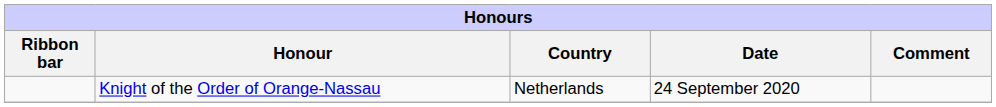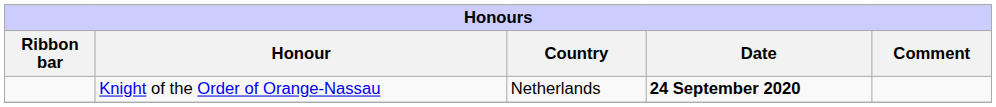(727, 89) normal -> (725, 89) bold
